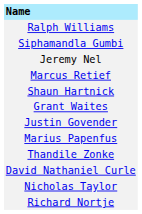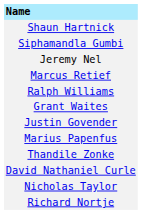(71, 28) Ralph Williams -> (71, 28) Shaun Hartnick
(71, 91) Shaun Hartnick -> (71, 91) Ralph Williams
